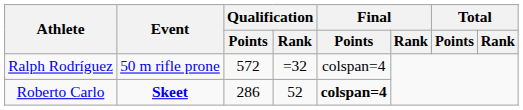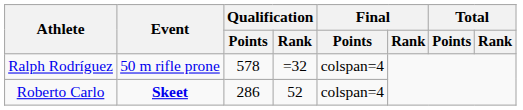(248, 67) 572 -> (248, 67) 578
(354, 92) bold -> (352, 92) normal
